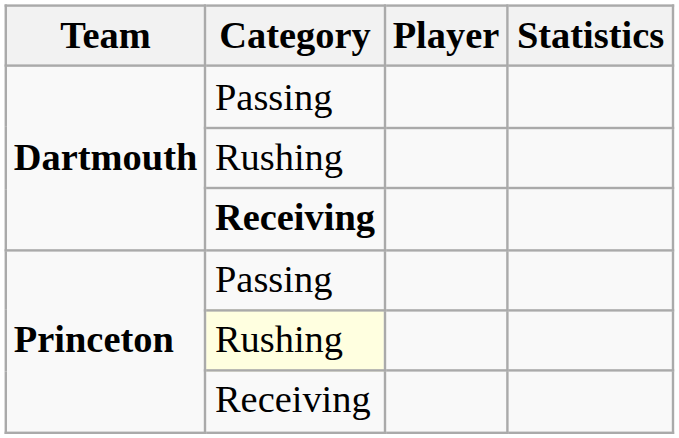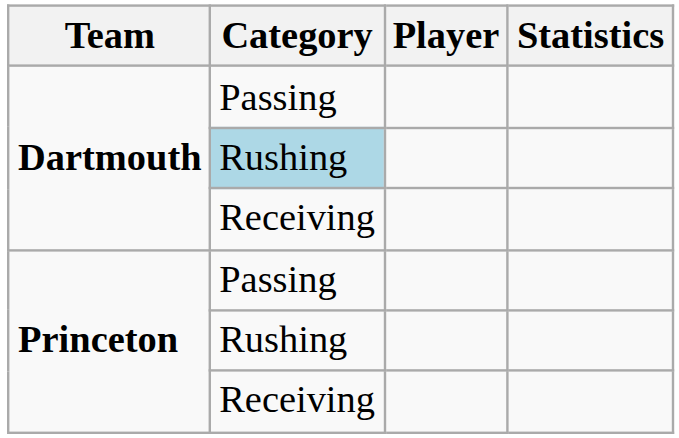(279, 157) no background -> (283, 157) lightblue background
(295, 218) bold -> (297, 218) normal
(279, 339) lightyellow background -> (283, 339) no background
